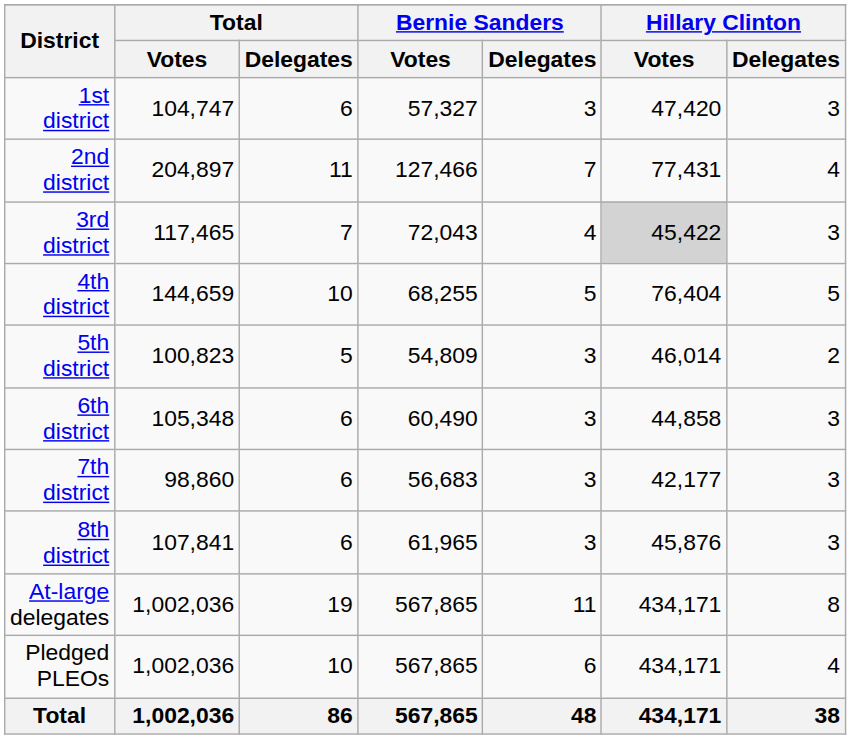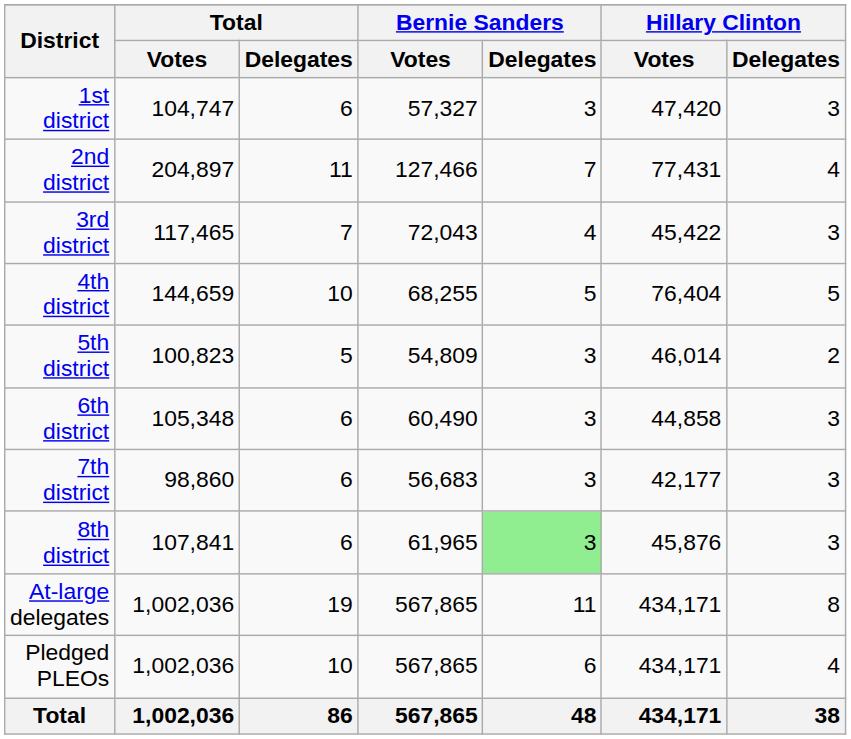(686, 232) lightgrey background -> (686, 232) no background
(590, 542) no background -> (590, 542) lightgreen background
